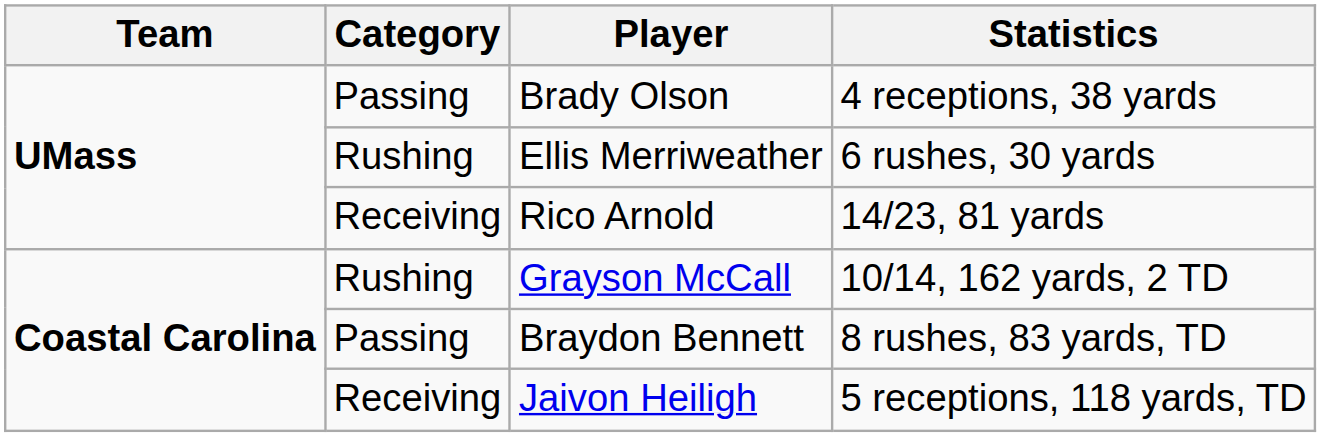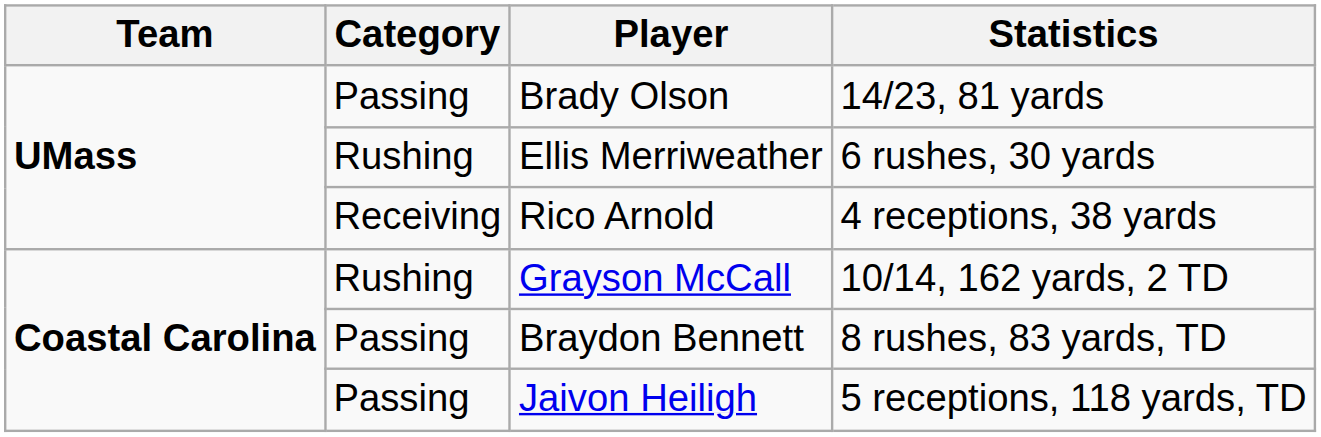(1029, 95) 4 receptions, 38 yards -> (972, 95) 14/23, 81 yards
(972, 217) 14/23, 81 yards -> (1029, 217) 4 receptions, 38 yards
(417, 398) Receiving -> (401, 398) Passing
